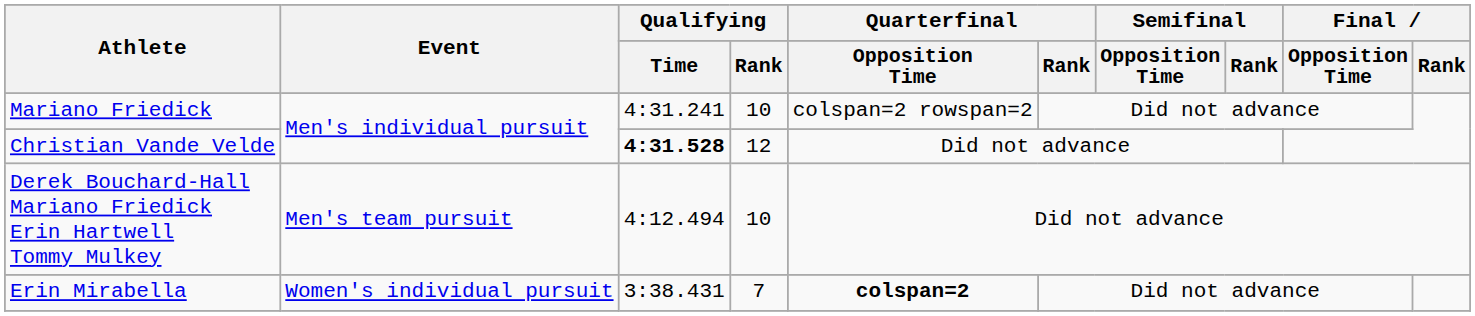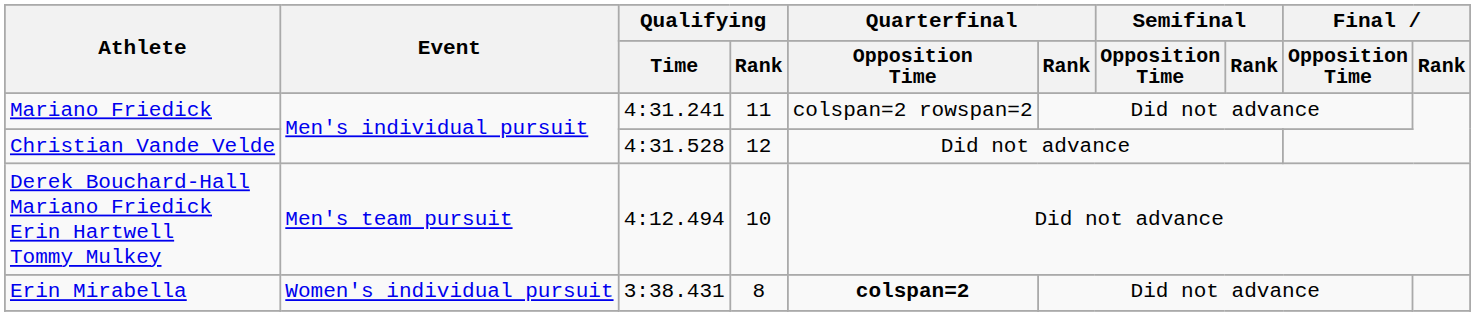(759, 111) 10 -> (759, 111) 11
(674, 146) bold -> (674, 146) normal
(759, 292) 7 -> (759, 292) 8
